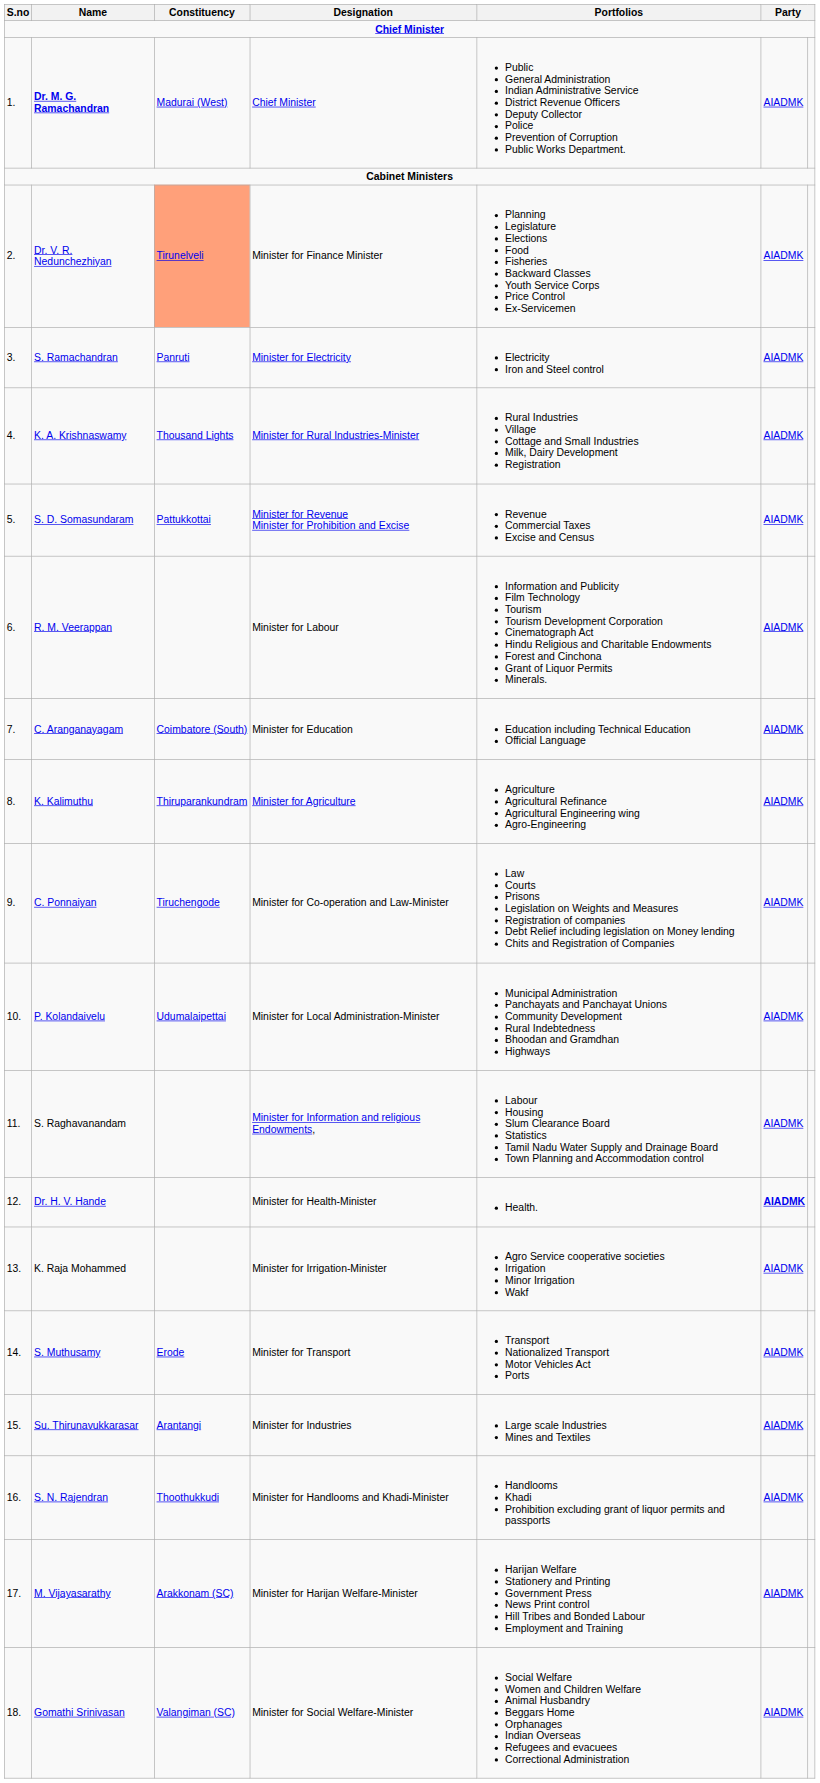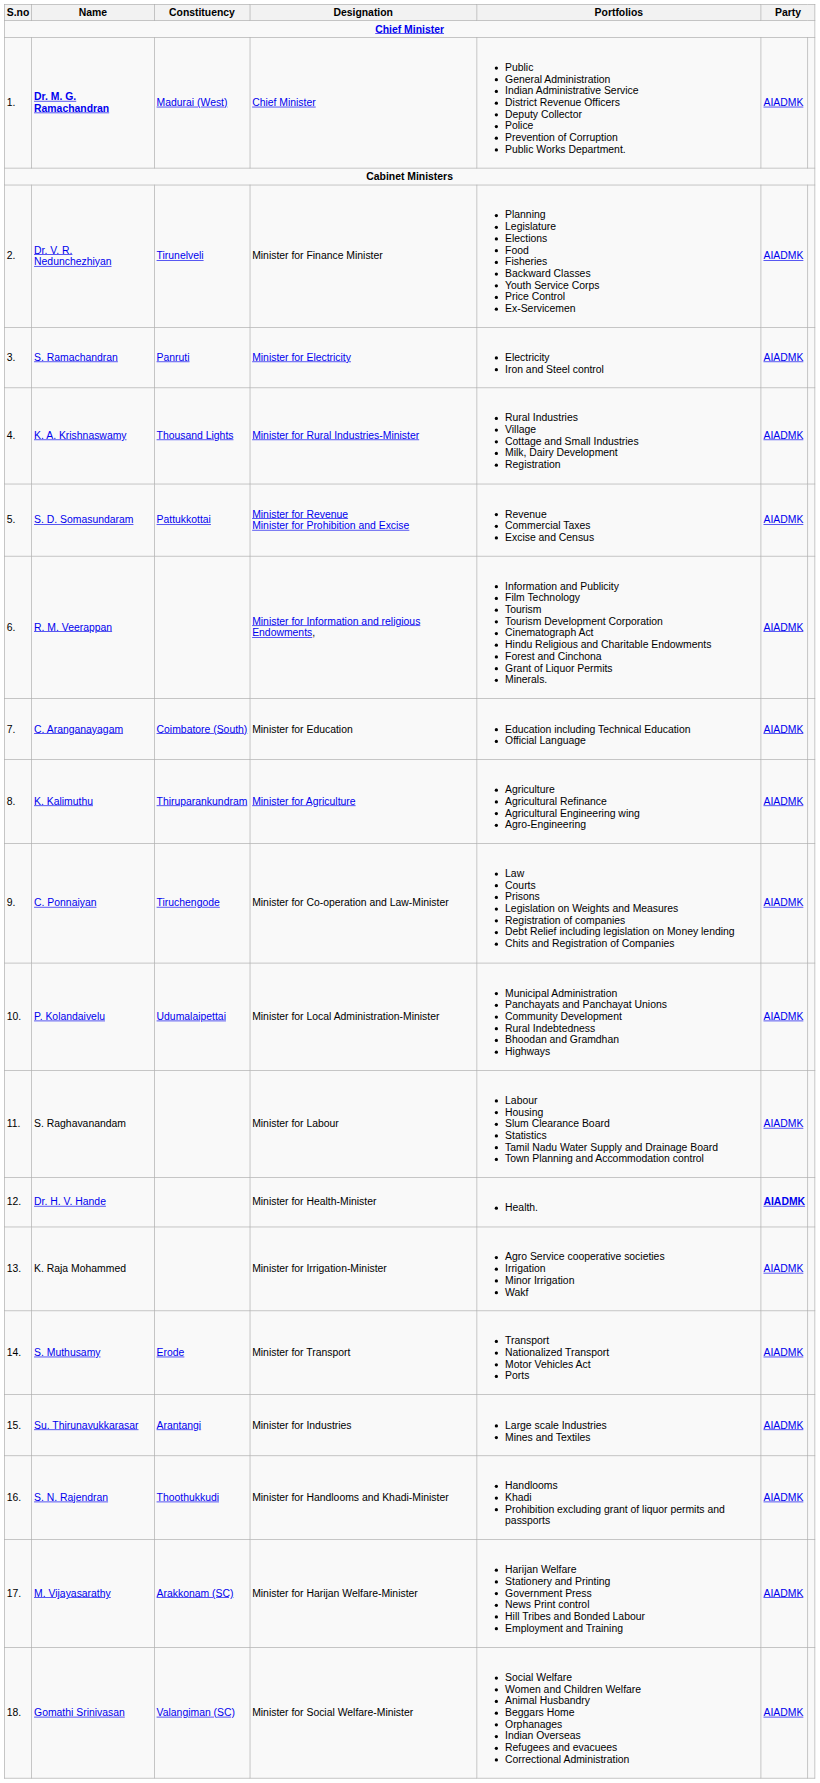(180, 256) lightsalmon background -> (180, 256) no background
(295, 627) Minister for Labour -> (336, 627) Minister for Information and religious Endowments,
(336, 1124) Minister for Information and religious Endowments, -> (295, 1124) Minister for Labour
